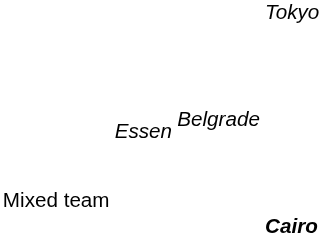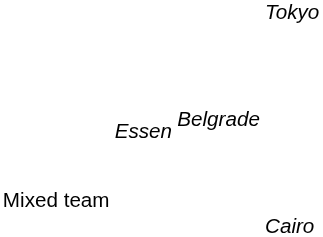(291, 226) bold -> (290, 226) normal
